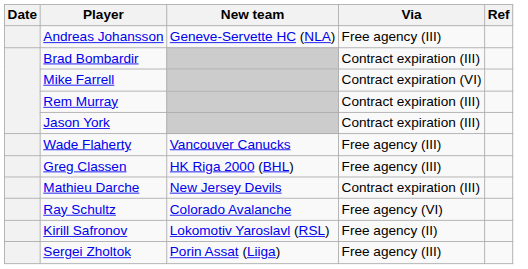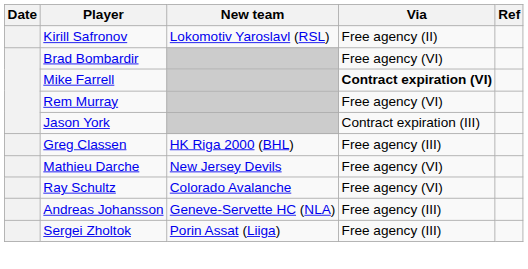rows swapped: (85, 230) <-> (103, 36)
(411, 58) Contract expiration (III) -> (392, 58) Free agency (VI)
(412, 79) normal -> (417, 79) bold
(411, 101) Contract expiration (III) -> (392, 101) Free agency (VI)
- row: (87, 144)
(411, 187) Contract expiration (III) -> (392, 166) Free agency (VI)
